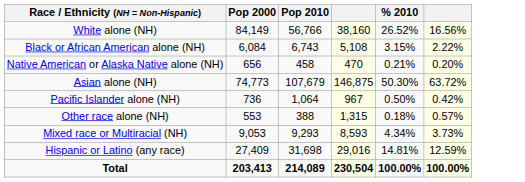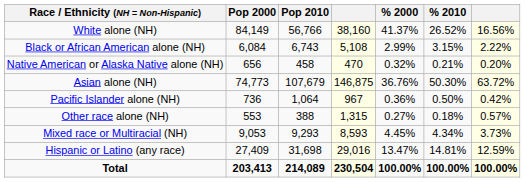+ column: (400, 13)
